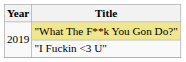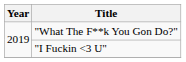(106, 31) khaki background -> (106, 31) no background
